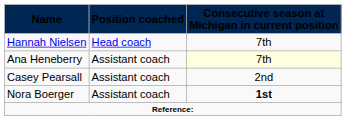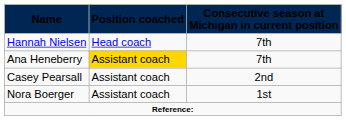(131, 59) no background -> (131, 59) gold background
(264, 59) lightyellow background -> (264, 59) no background
(264, 94) bold -> (264, 94) normal
